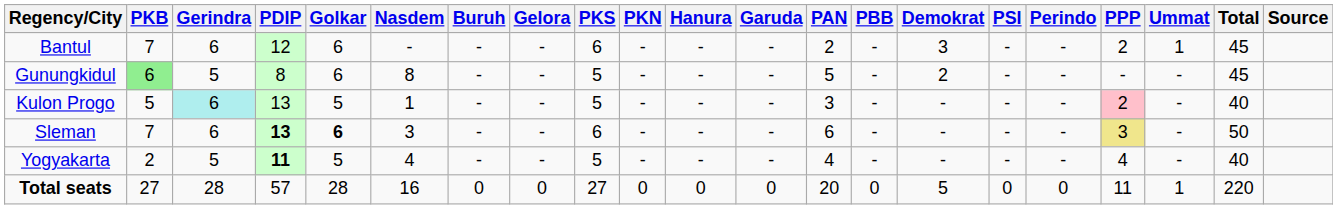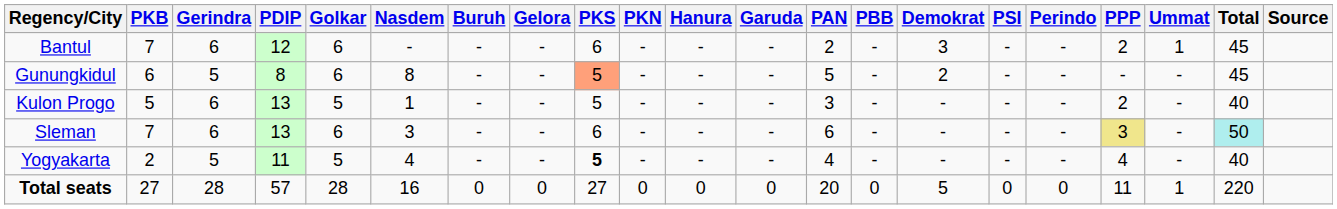(149, 75) lightgreen background -> (149, 75) no background
(597, 75) no background -> (597, 75) lightsalmon background
(214, 103) paleturquoise background -> (214, 103) no background
(1123, 103) pink background -> (1123, 103) no background
(280, 132) bold -> (280, 132) normal
(338, 132) bold -> (338, 132) normal
(1239, 132) no background -> (1239, 132) paleturquoise background
(280, 160) bold -> (280, 160) normal
(597, 160) normal -> (597, 160) bold
